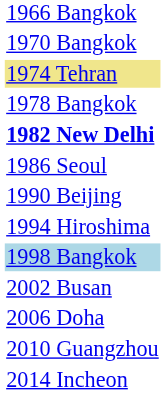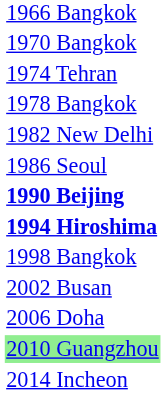(62, 73) khaki background -> (62, 73) no background
(80, 134) bold -> (80, 134) normal
(64, 195) normal -> (65, 195) bold
(78, 226) normal -> (82, 226) bold
(71, 257) lightblue background -> (71, 257) no background
(82, 348) no background -> (82, 348) lightgreen background
